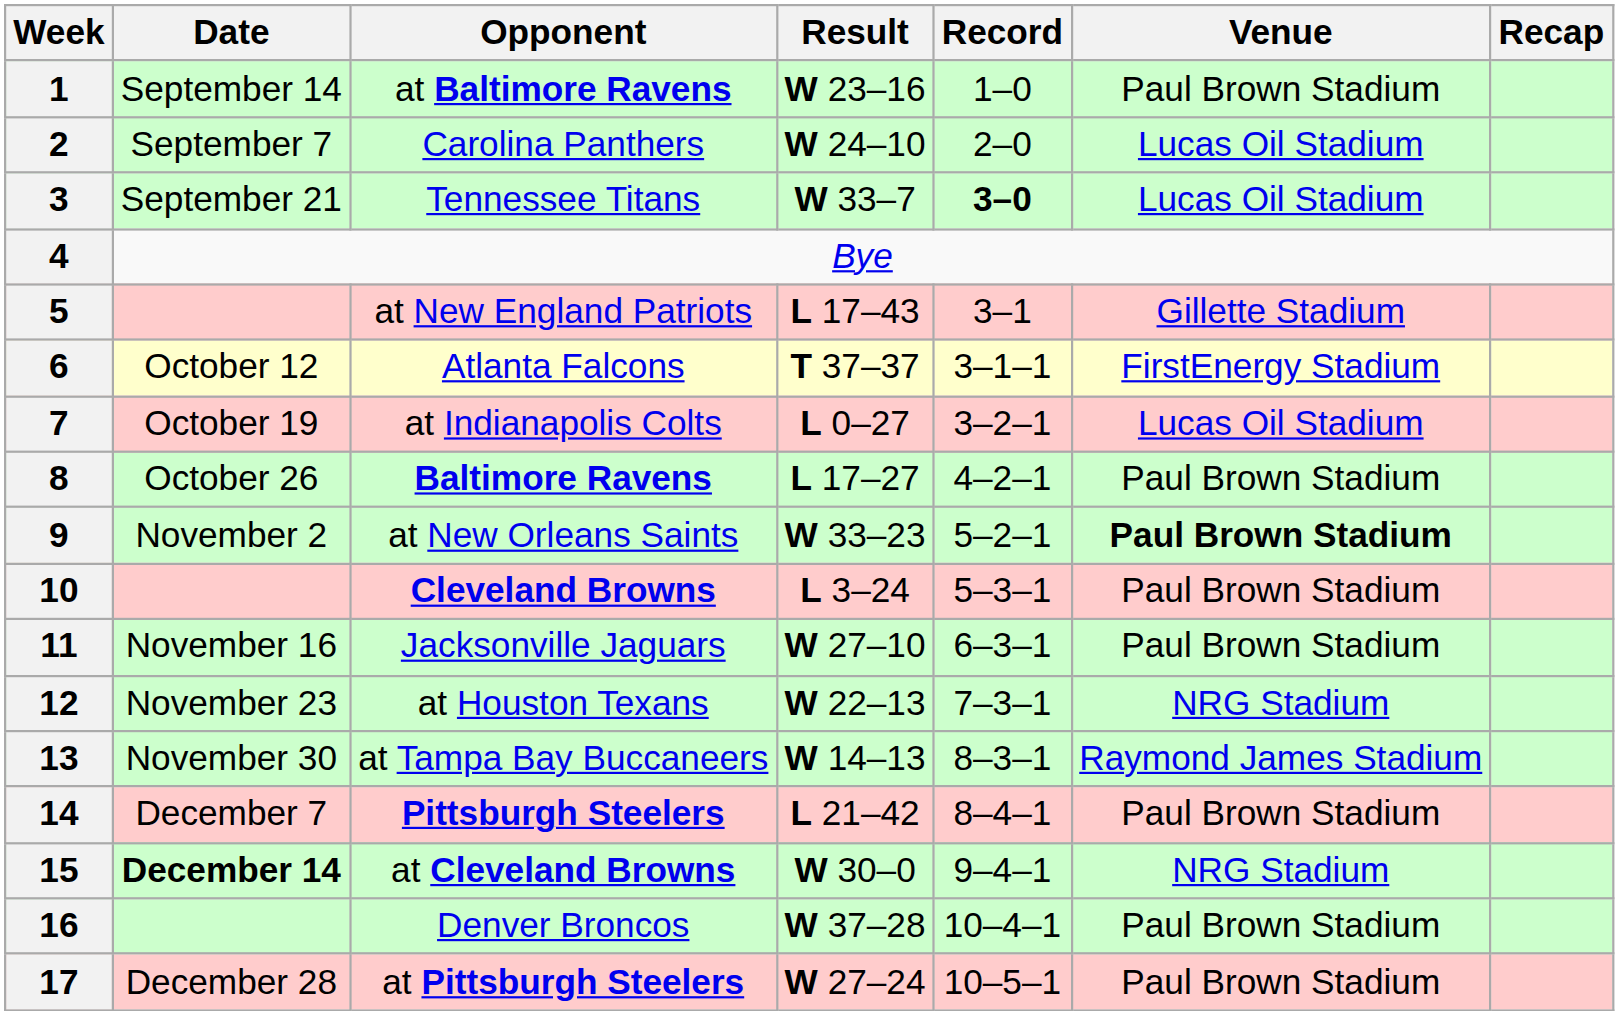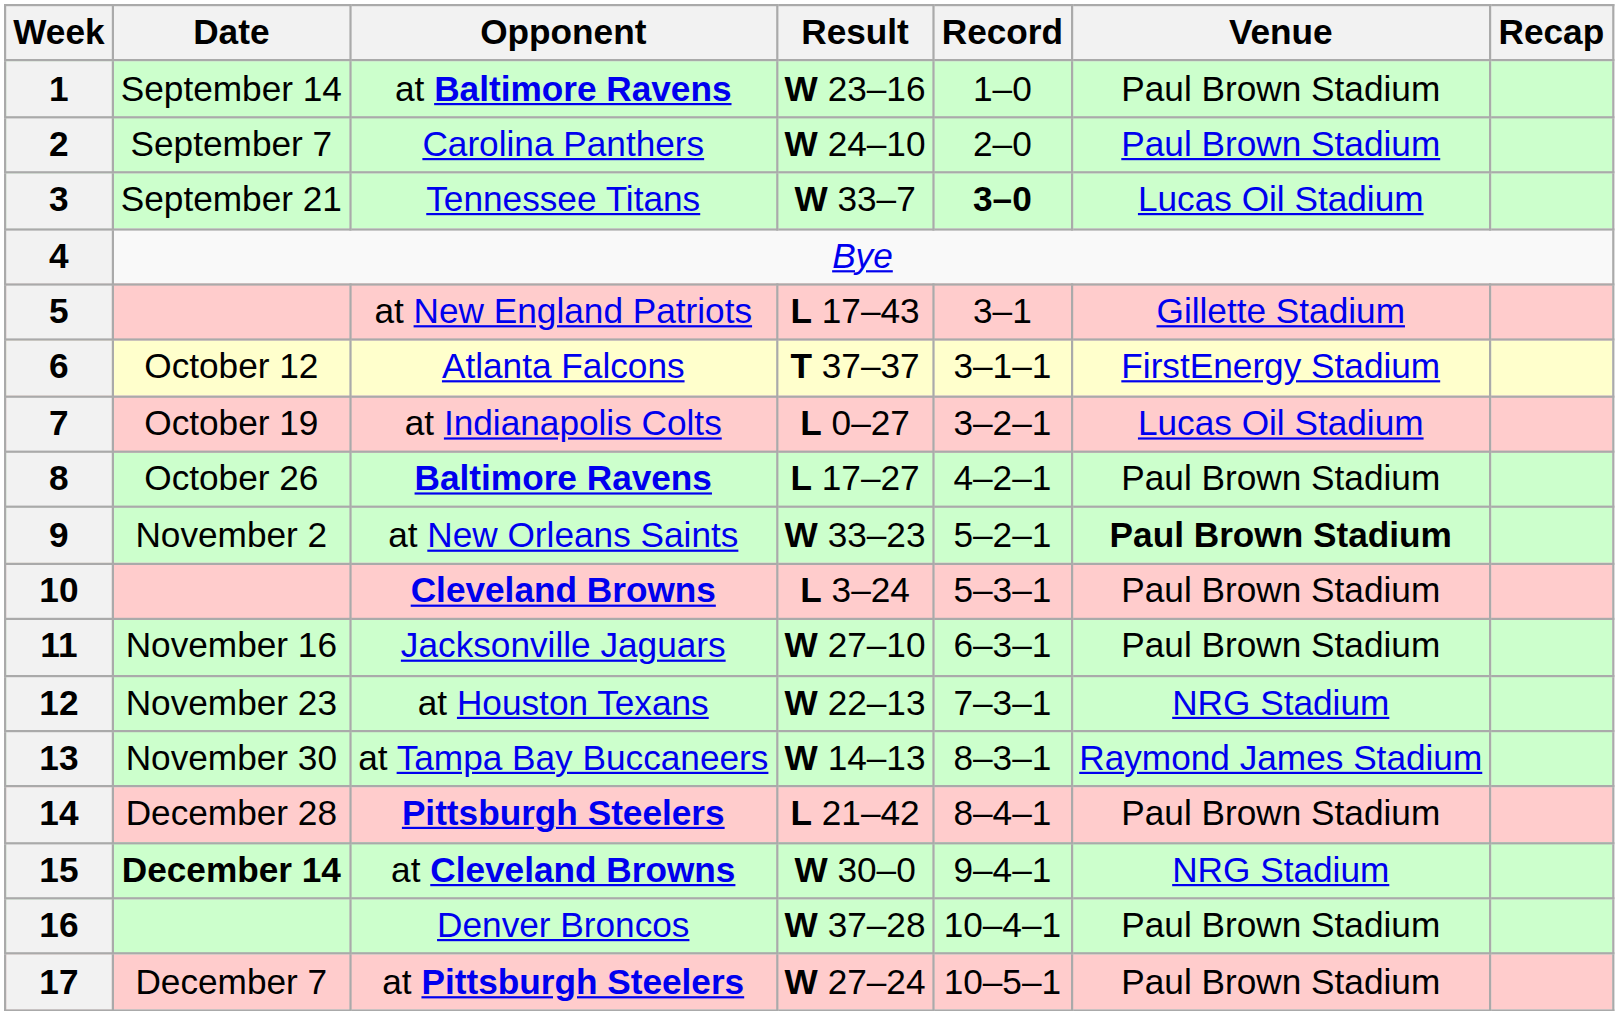(1281, 144) Lucas Oil Stadium -> (1281, 144) Paul Brown Stadium
(231, 813) December 7 -> (231, 813) December 28
(231, 981) December 28 -> (231, 981) December 7
